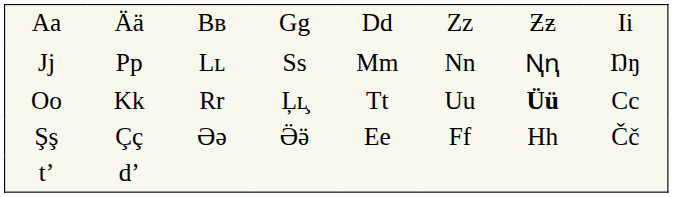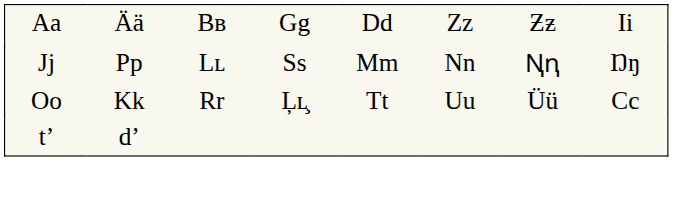(543, 101) bold -> (543, 101) normal
- row: (46, 137)
